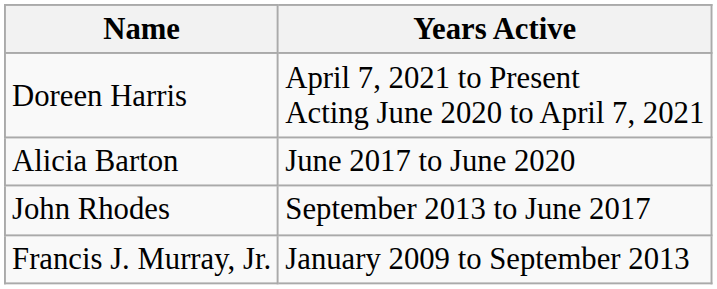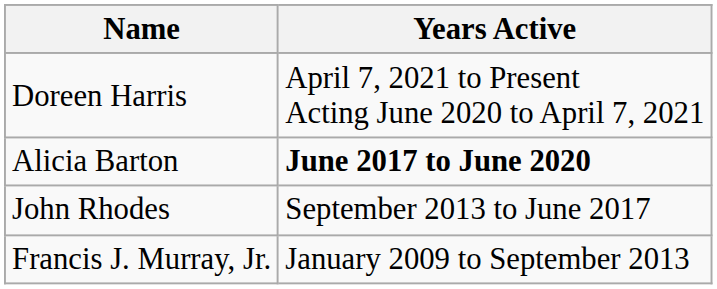(430, 160) normal -> (438, 160) bold
